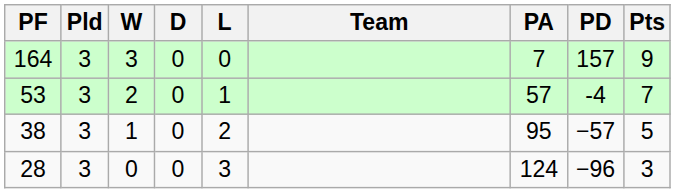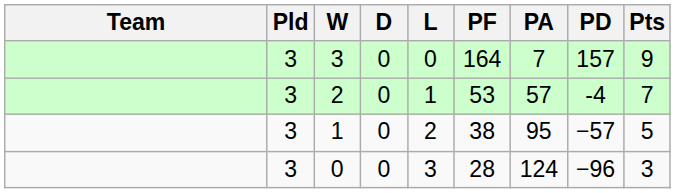columns swapped: (379, 22) <-> (33, 22)
